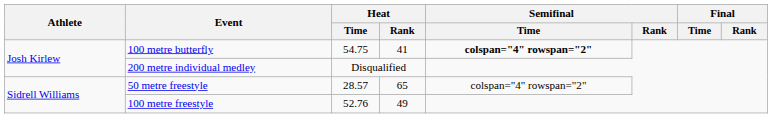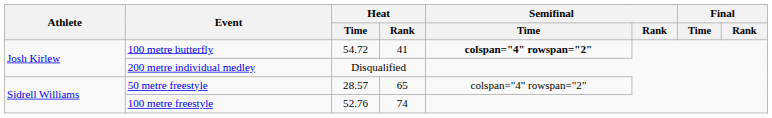(356, 49) 54.75 -> (356, 49) 54.72
(402, 104) 49 -> (402, 104) 74
